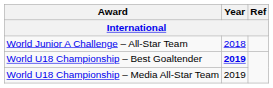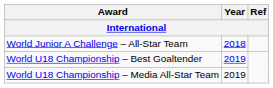(235, 59) bold -> (235, 59) normal
